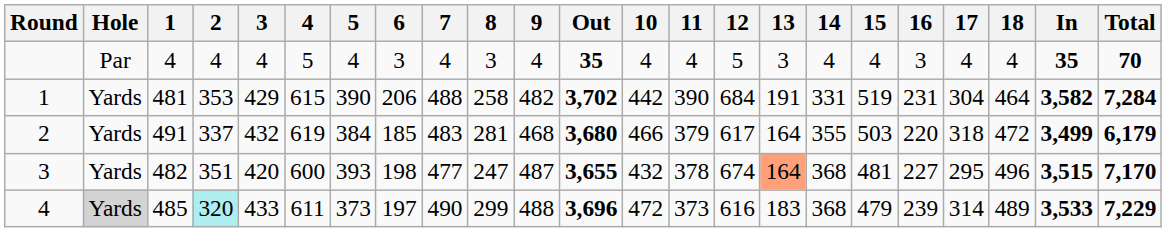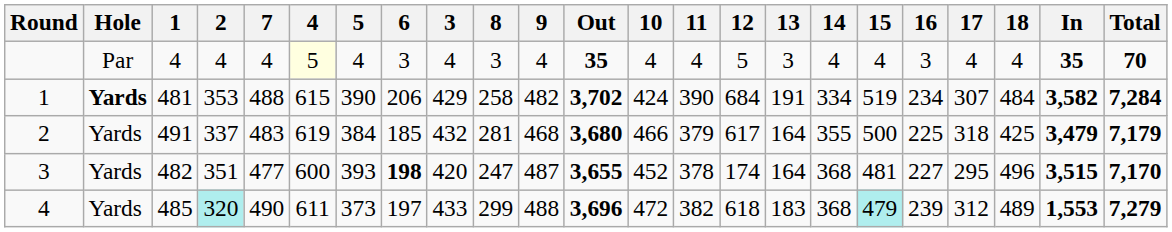columns swapped: (262, 23) <-> (445, 23)
(308, 60) no background -> (313, 60) lightyellow background
(115, 97) normal -> (118, 97) bold
(646, 97) 442 -> (651, 97) 424
(829, 97) 331 -> (834, 97) 334
(921, 97) 231 -> (926, 97) 234
(966, 97) 304 -> (971, 97) 307
(1012, 97) 464 -> (1017, 97) 484
(875, 134) 503 -> (880, 134) 500
(921, 134) 220 -> (926, 134) 225
(1012, 134) 472 -> (1017, 134) 425
(1067, 134) 3,499 -> (1072, 134) 3,479
(1130, 134) 6,179 -> (1135, 134) 7,179
(399, 171) normal -> (404, 171) bold
(646, 171) 432 -> (651, 171) 452
(737, 171) 674 -> (742, 171) 174
(783, 171) lightsalmon background -> (788, 171) no background
(115, 208) lightgrey background -> (115, 208) no background
(692, 208) 373 -> (697, 208) 382
(737, 208) 616 -> (742, 208) 618
(875, 208) no background -> (880, 208) paleturquoise background
(966, 208) 314 -> (971, 208) 312
(1067, 208) 3,533 -> (1072, 208) 1,553
(1130, 208) 7,229 -> (1135, 208) 7,279
